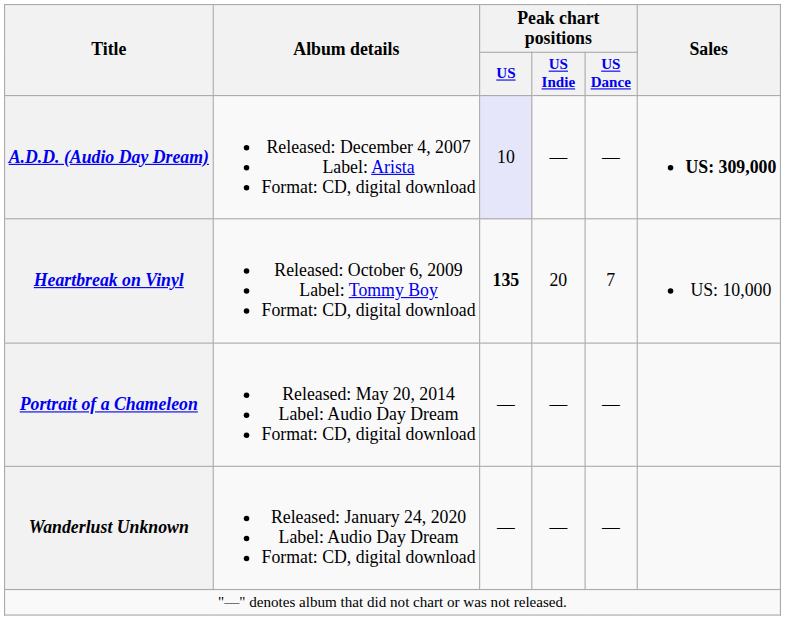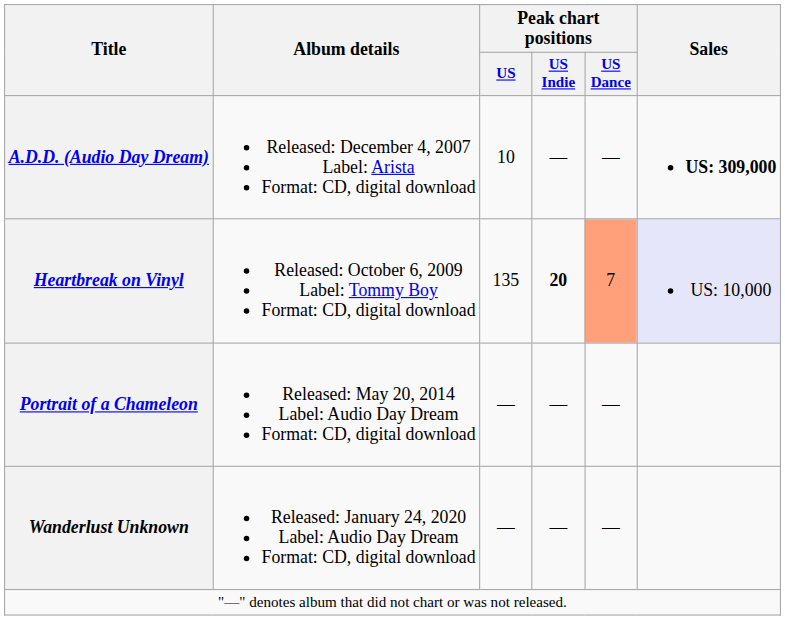(506, 157) lavender background -> (506, 157) no background
(506, 280) bold -> (506, 280) normal
(558, 280) normal -> (558, 280) bold
(611, 280) no background -> (611, 280) lightsalmon background
(709, 291) no background -> (709, 291) lavender background
